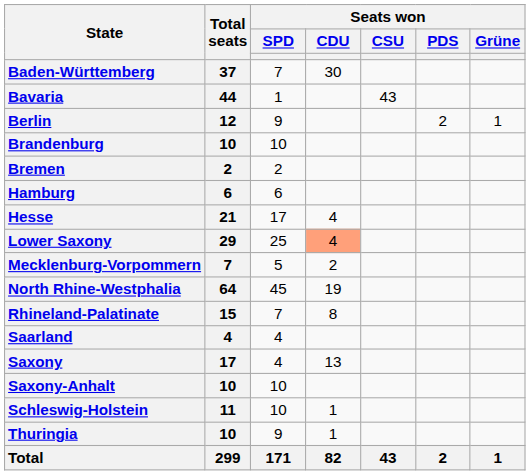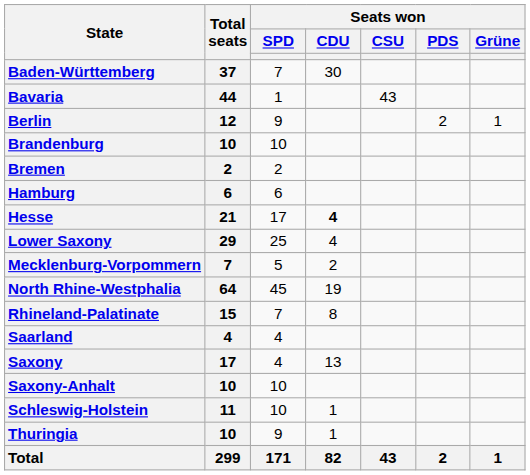(333, 217) normal -> (333, 217) bold
(333, 241) lightsalmon background -> (333, 241) no background
